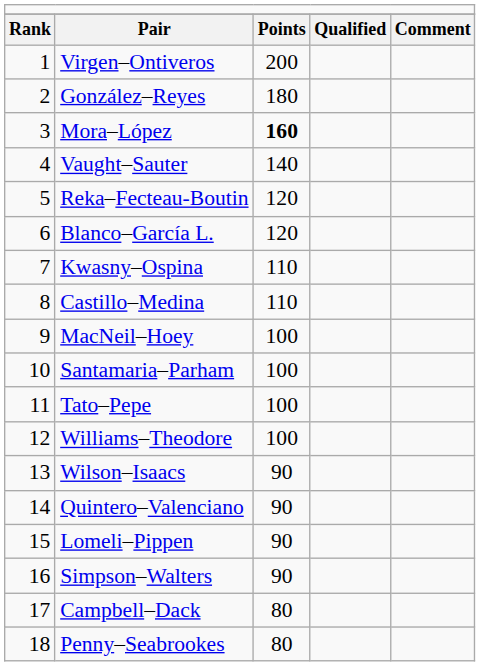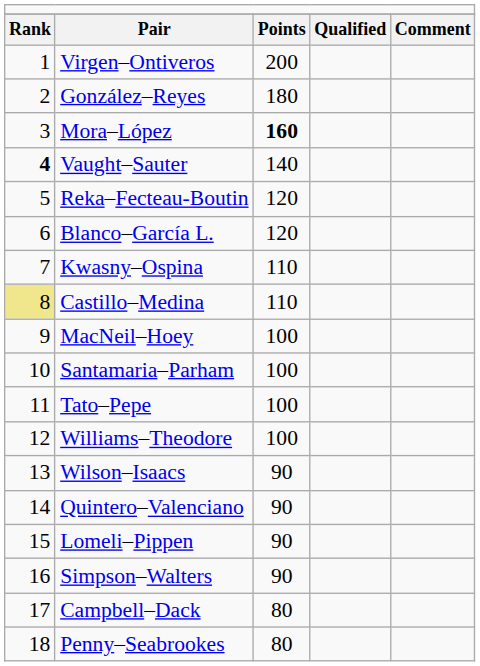(45, 164) normal -> (45, 164) bold
(45, 301) no background -> (45, 301) khaki background
